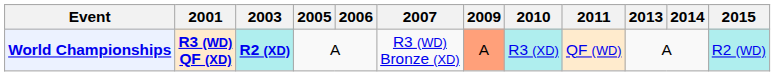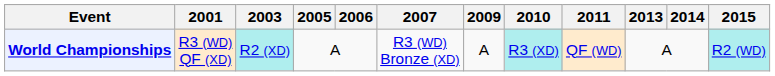(205, 50) bold -> (205, 50) normal
(265, 50) bold -> (265, 50) normal
(484, 50) lightsalmon background -> (484, 50) no background
